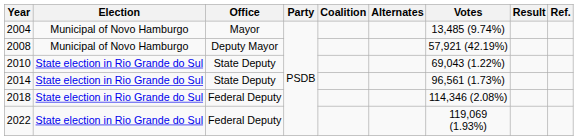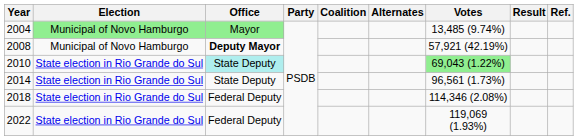(119, 30) no background -> (119, 30) lightgreen background
(245, 30) no background -> (245, 30) lightgreen background
(245, 47) normal -> (245, 47) bold
(245, 64) no background -> (245, 64) paleturquoise background
(468, 64) no background -> (468, 64) lightgreen background
